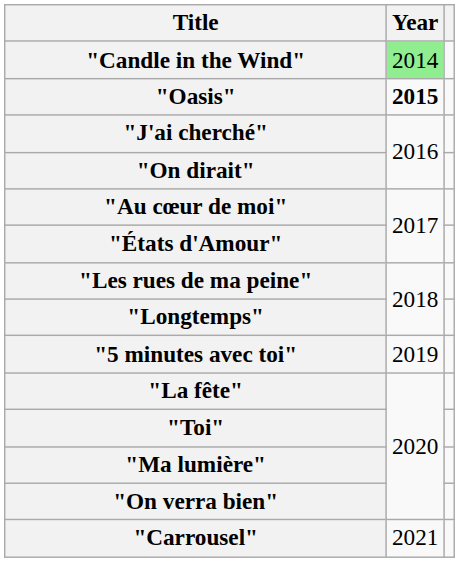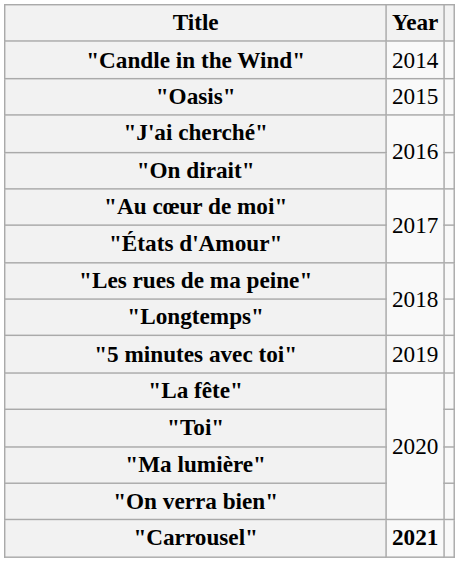(415, 59) lightgreen background -> (415, 59) no background
(415, 96) bold -> (415, 96) normal
(415, 538) normal -> (415, 538) bold
